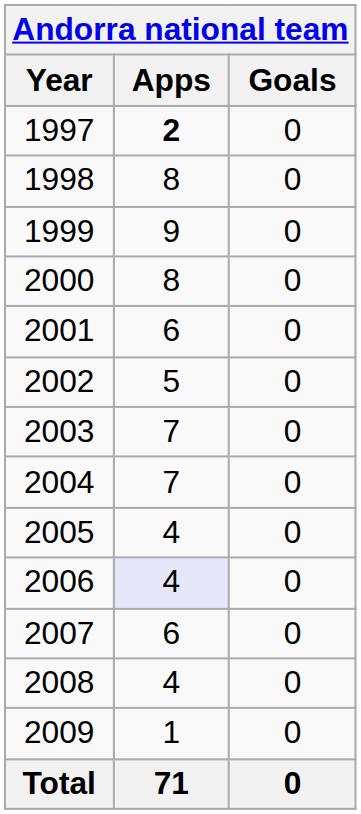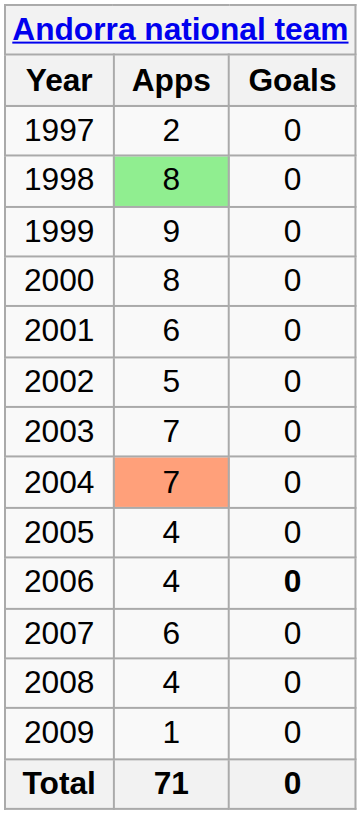(171, 130) bold -> (171, 130) normal
(171, 180) no background -> (171, 180) lightgreen background
(171, 481) no background -> (171, 481) lightsalmon background
(171, 582) lavender background -> (171, 582) no background
(292, 582) normal -> (292, 582) bold
